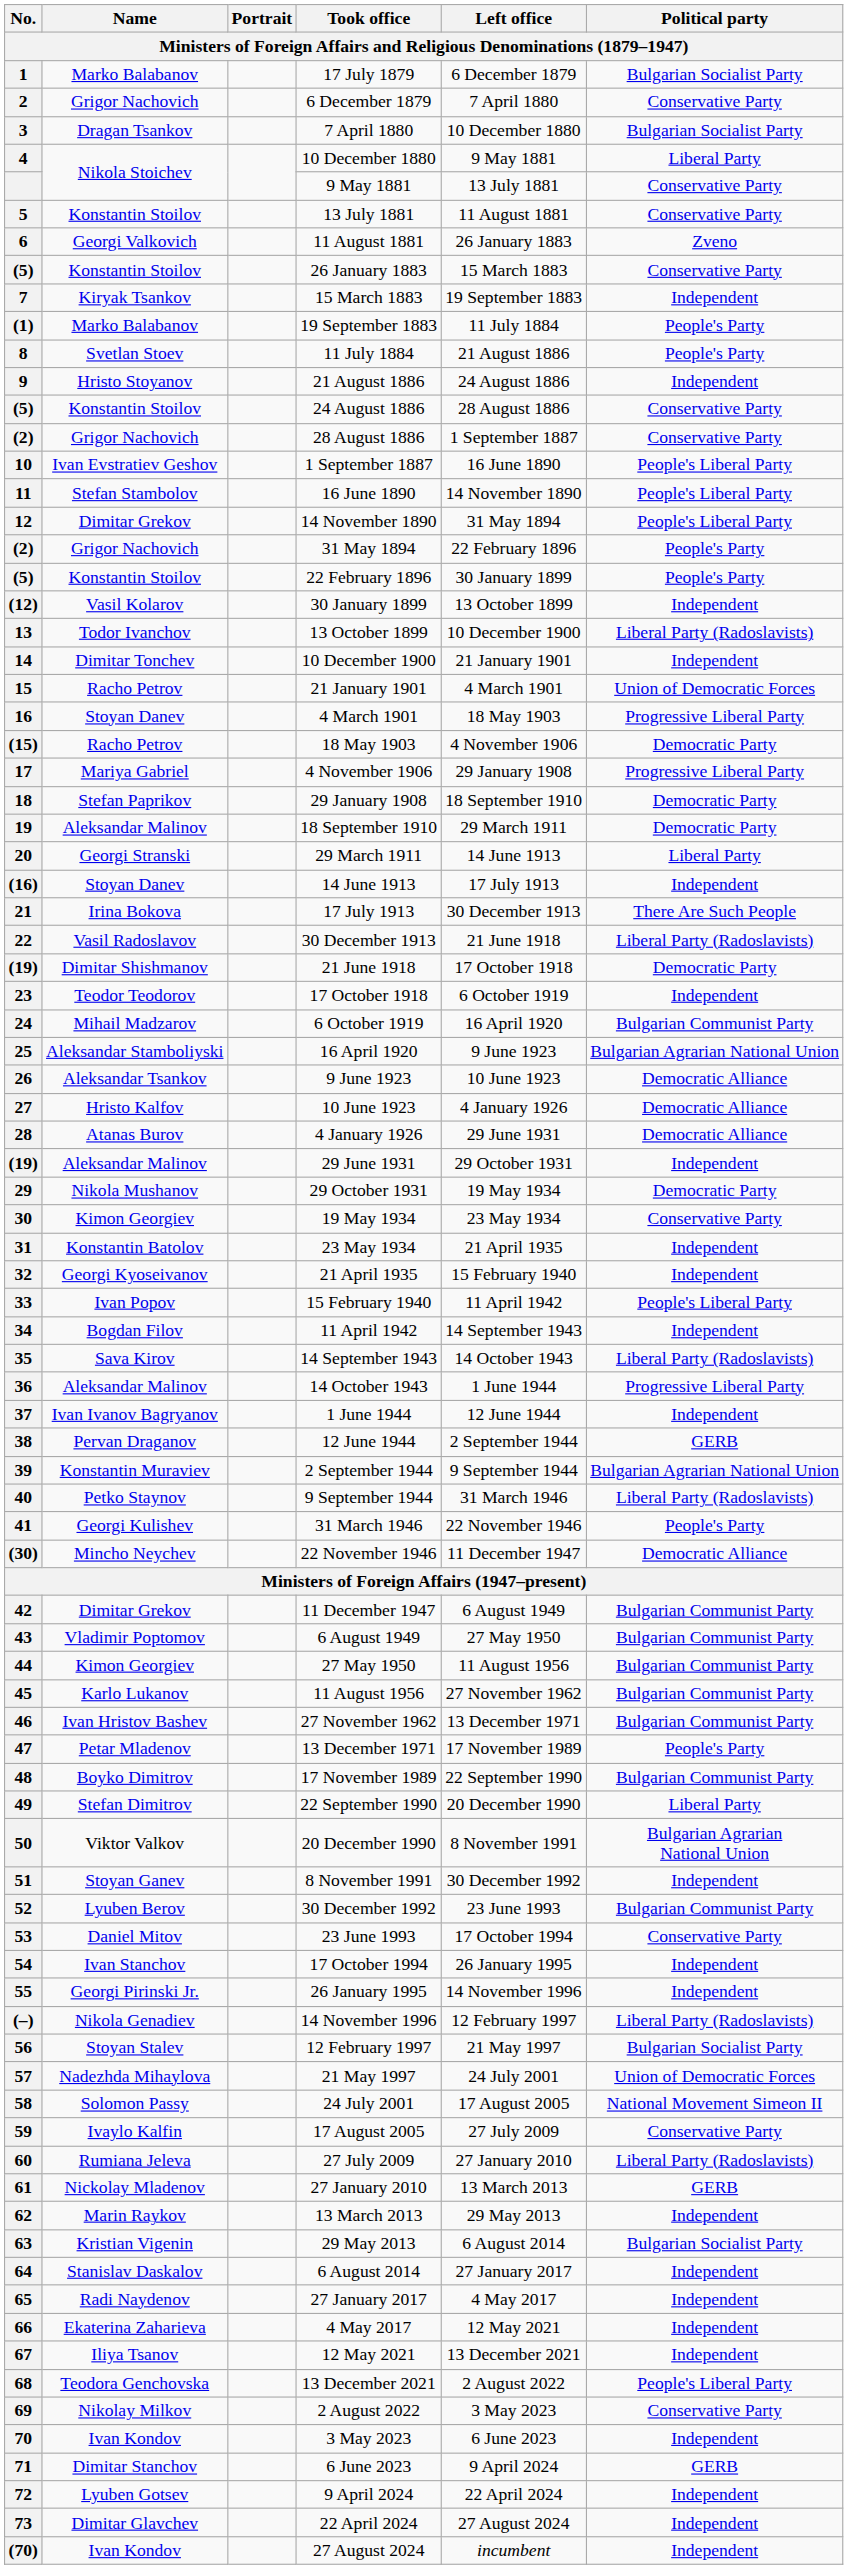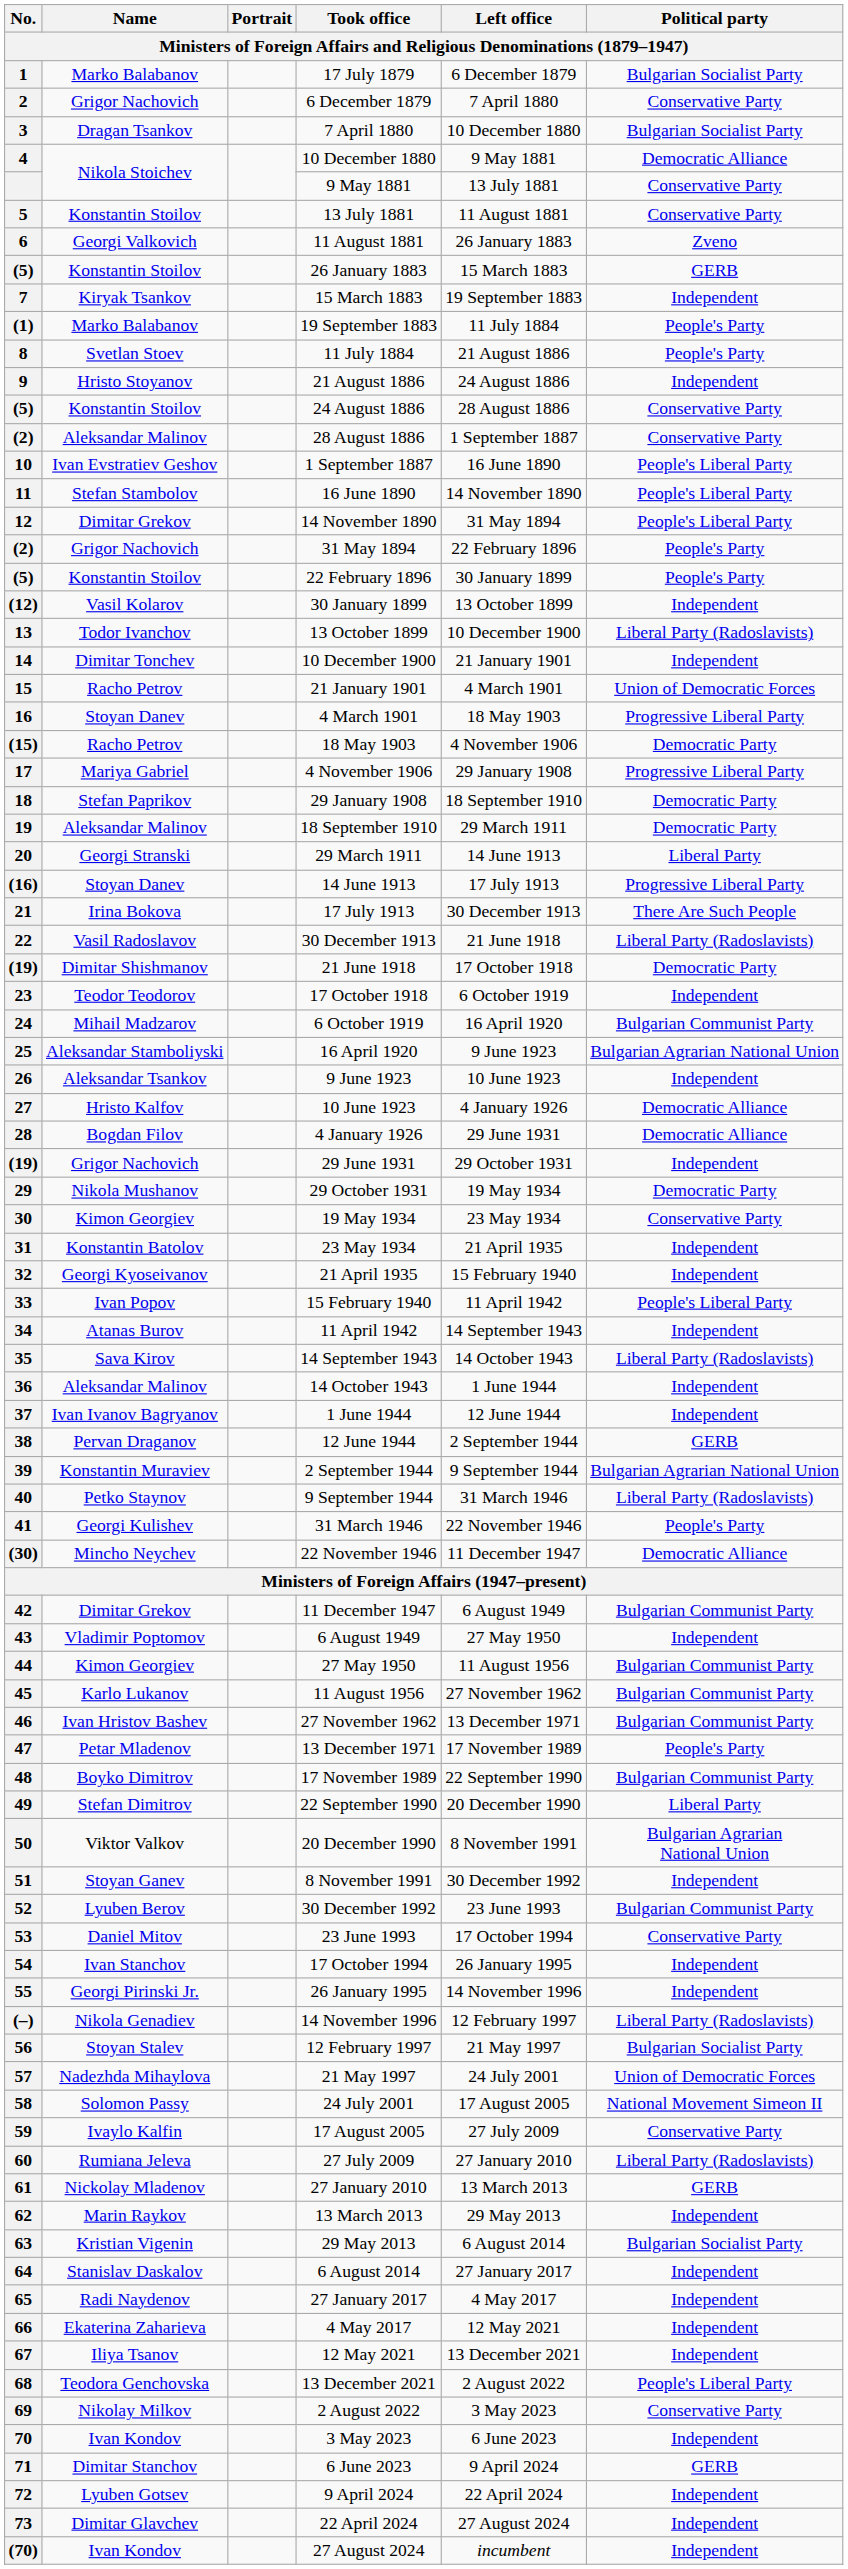(715, 158) Liberal Party -> (715, 158) Democratic Alliance
(715, 269) Conservative Party -> (715, 269) GERB
(135, 437) Grigor Nachovich -> (135, 437) Aleksandar Malinov
(715, 883) Independent -> (715, 883) Progressive Liberal Party
(715, 1079) Democratic Alliance -> (715, 1079) Independent
(135, 1134) Atanas Burov -> (135, 1134) Bogdan Filov
(135, 1162) Aleksandar Malinov -> (135, 1162) Grigor Nachovich
(135, 1330) Bogdan Filov -> (135, 1330) Atanas Burov
(715, 1386) Progressive Liberal Party -> (715, 1386) Independent
(715, 1637) Bulgarian Communist Party -> (715, 1637) Independent
